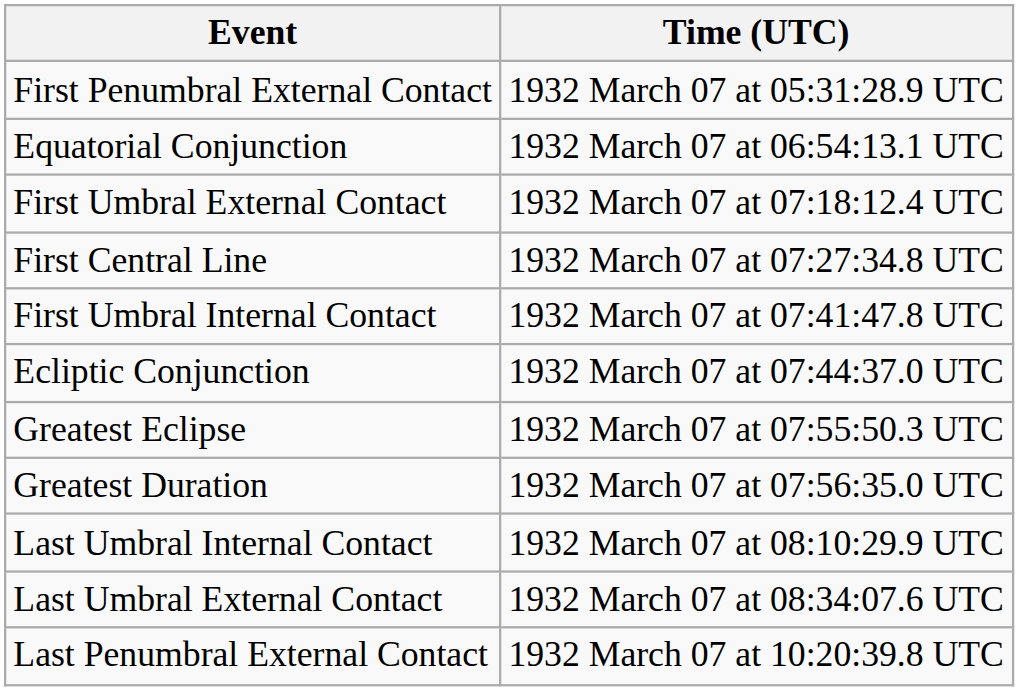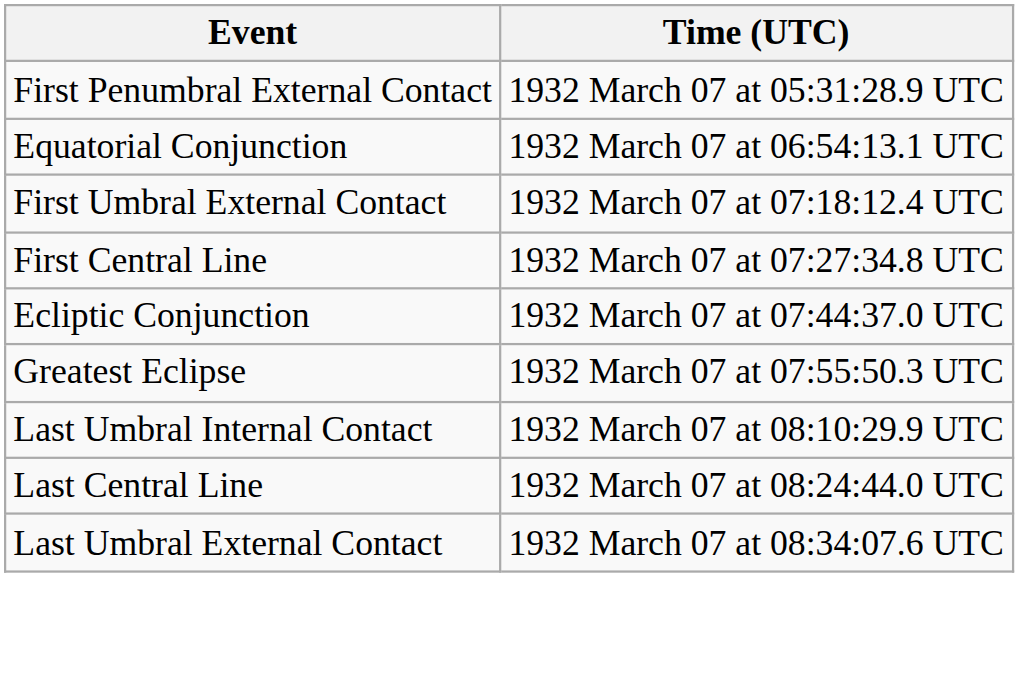- row: (225, 315)
- row: (141, 485)
+ row: (138, 485)
- row: (251, 655)
